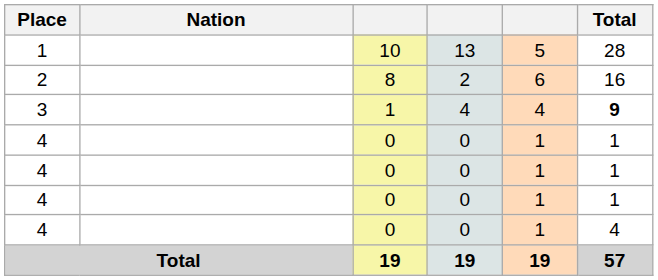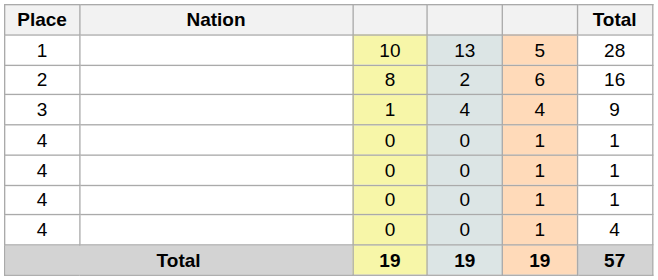(615, 110) bold -> (615, 110) normal
